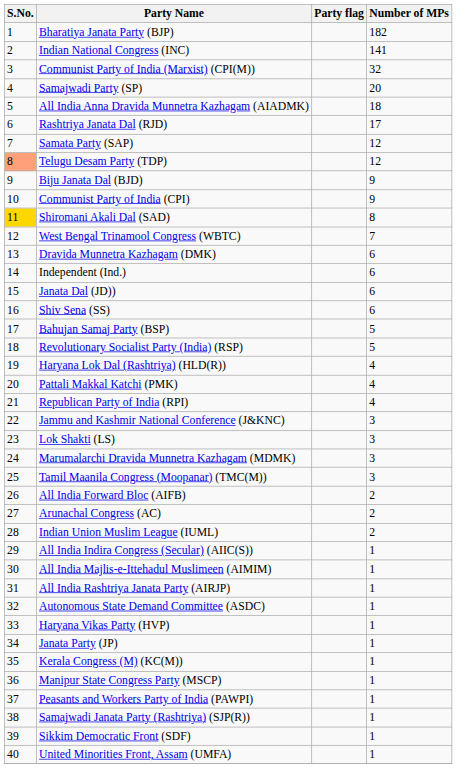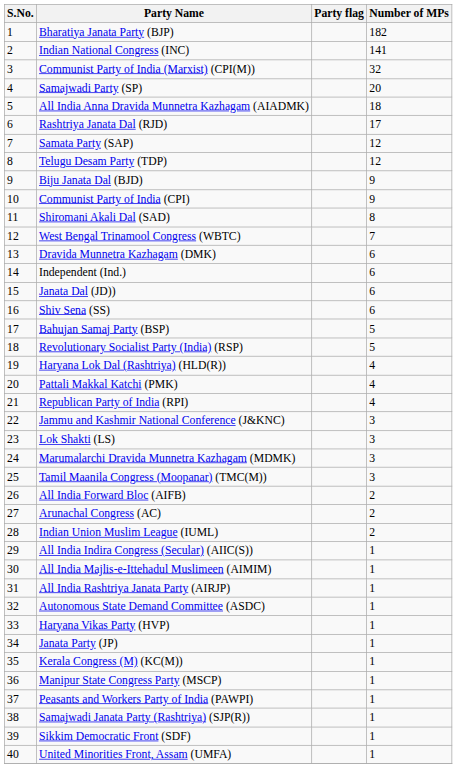(10, 161) lightsalmon background -> (10, 161) no background
(13, 217) gold background -> (13, 217) no background
